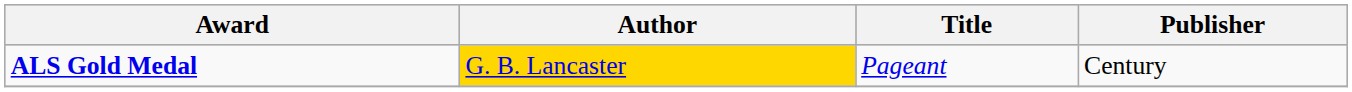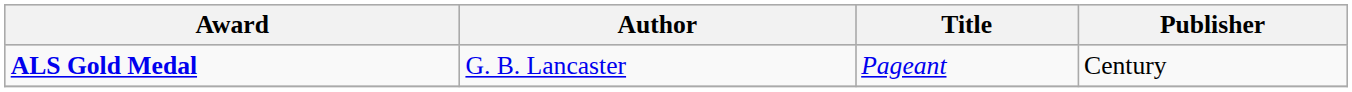(546, 65) gold background -> (546, 65) no background
